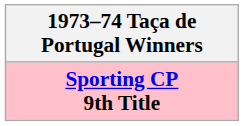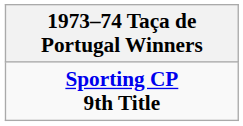(122, 91) pink background -> (122, 91) no background
